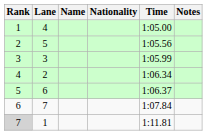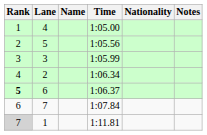columns swapped: (113, 12) <-> (157, 12)
(18, 91) normal -> (18, 91) bold
